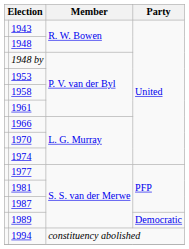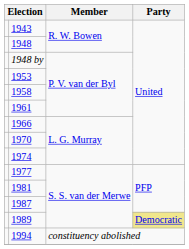(159, 220) no background -> (159, 220) khaki background
